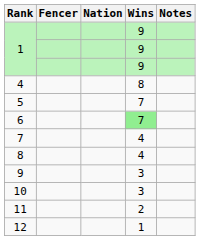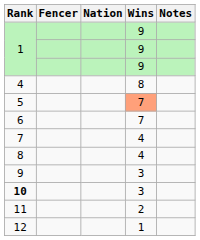(141, 102) no background -> (141, 102) lightsalmon background
(141, 120) lightgreen background -> (141, 120) no background
(20, 191) normal -> (20, 191) bold
